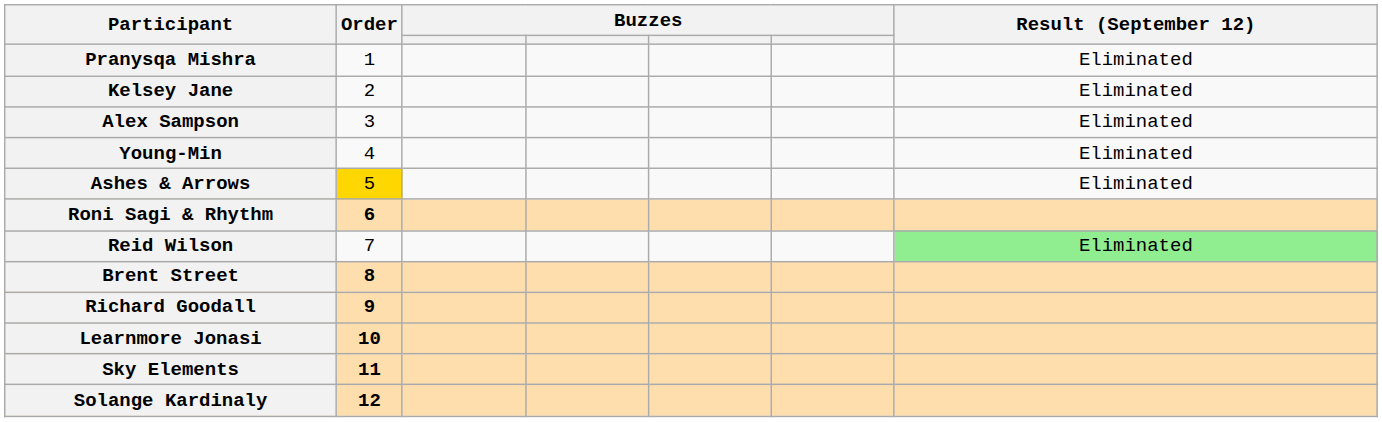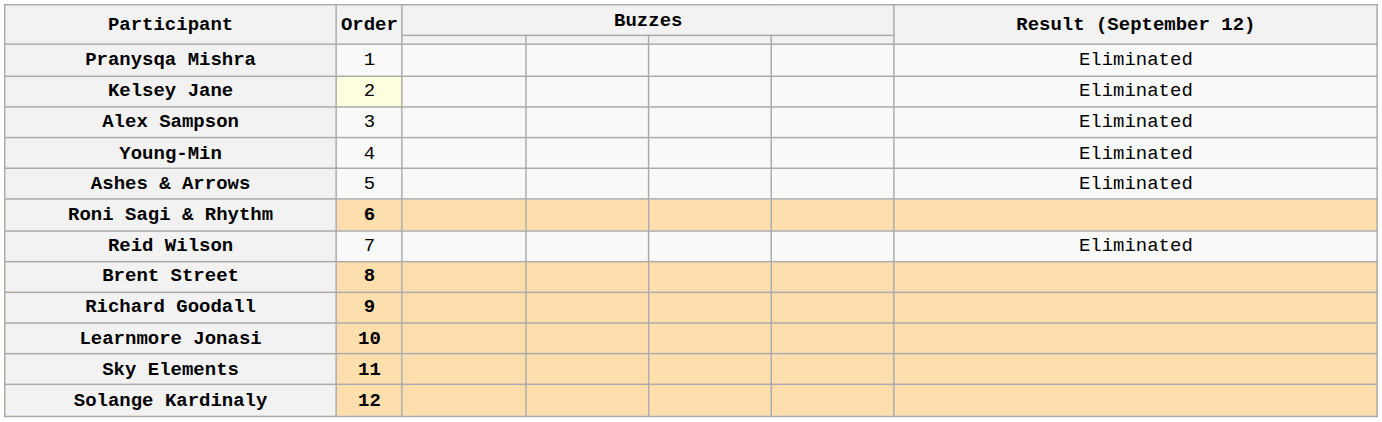(369, 91) no background -> (369, 91) lightyellow background
(369, 184) gold background -> (369, 184) no background
(1136, 246) lightgreen background -> (1136, 246) no background
